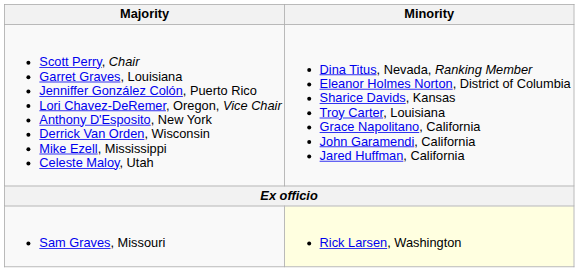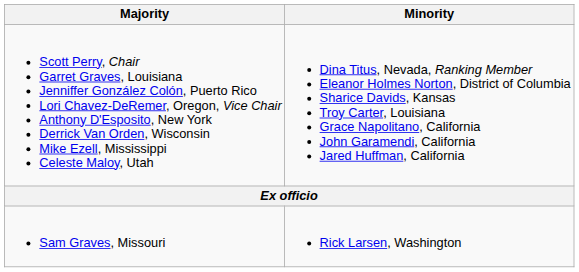(429, 243) lightyellow background -> (429, 243) no background
